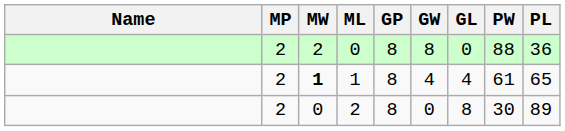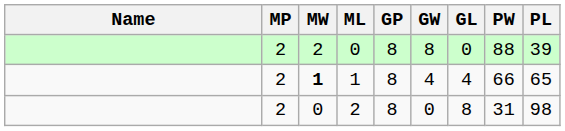(541, 50) 36 -> (541, 50) 39
(504, 80) 61 -> (504, 80) 66
(504, 110) 30 -> (504, 110) 31
(541, 110) 89 -> (541, 110) 98
